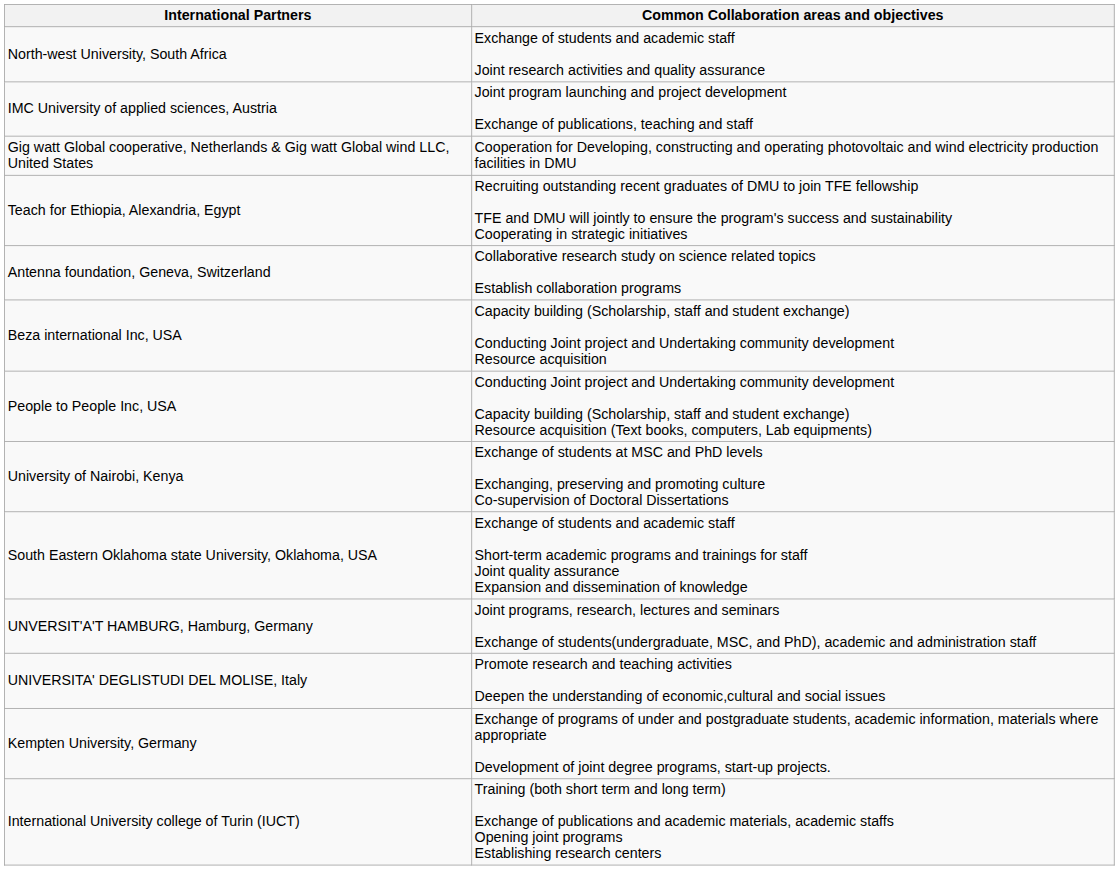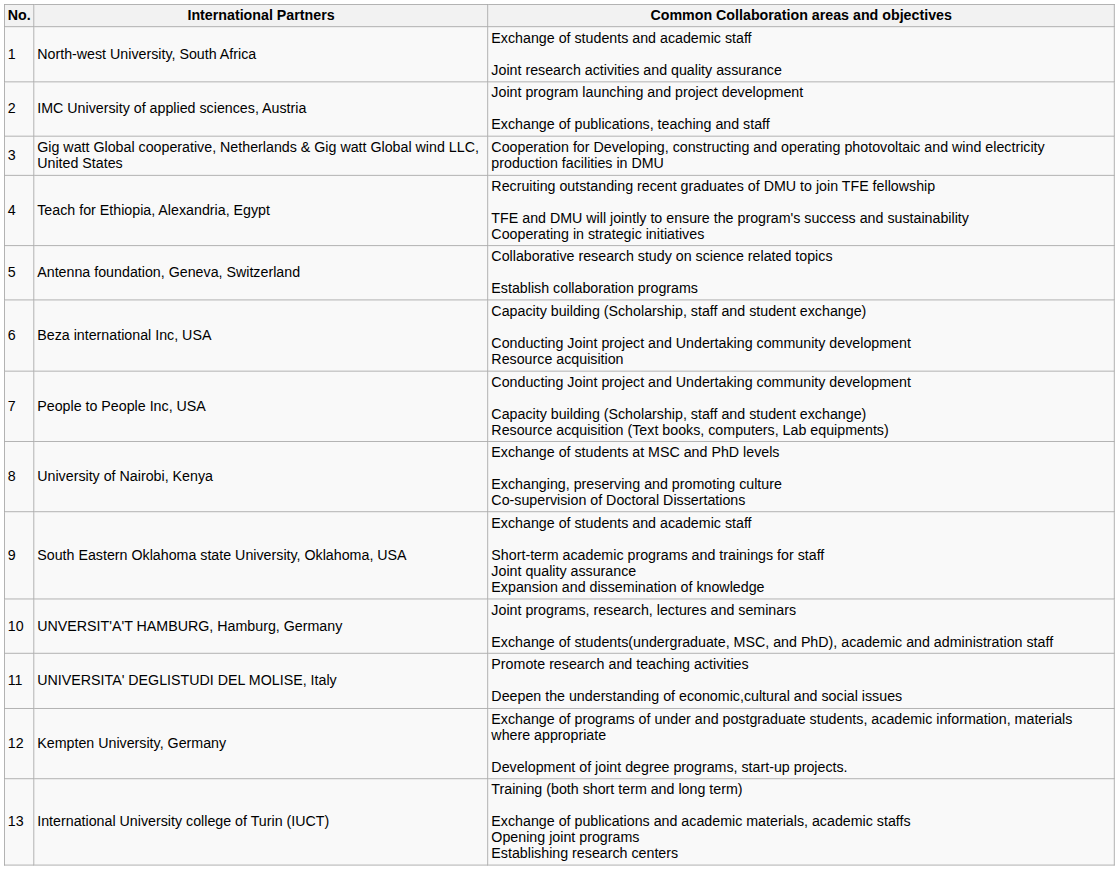+ column: (19, 15)
